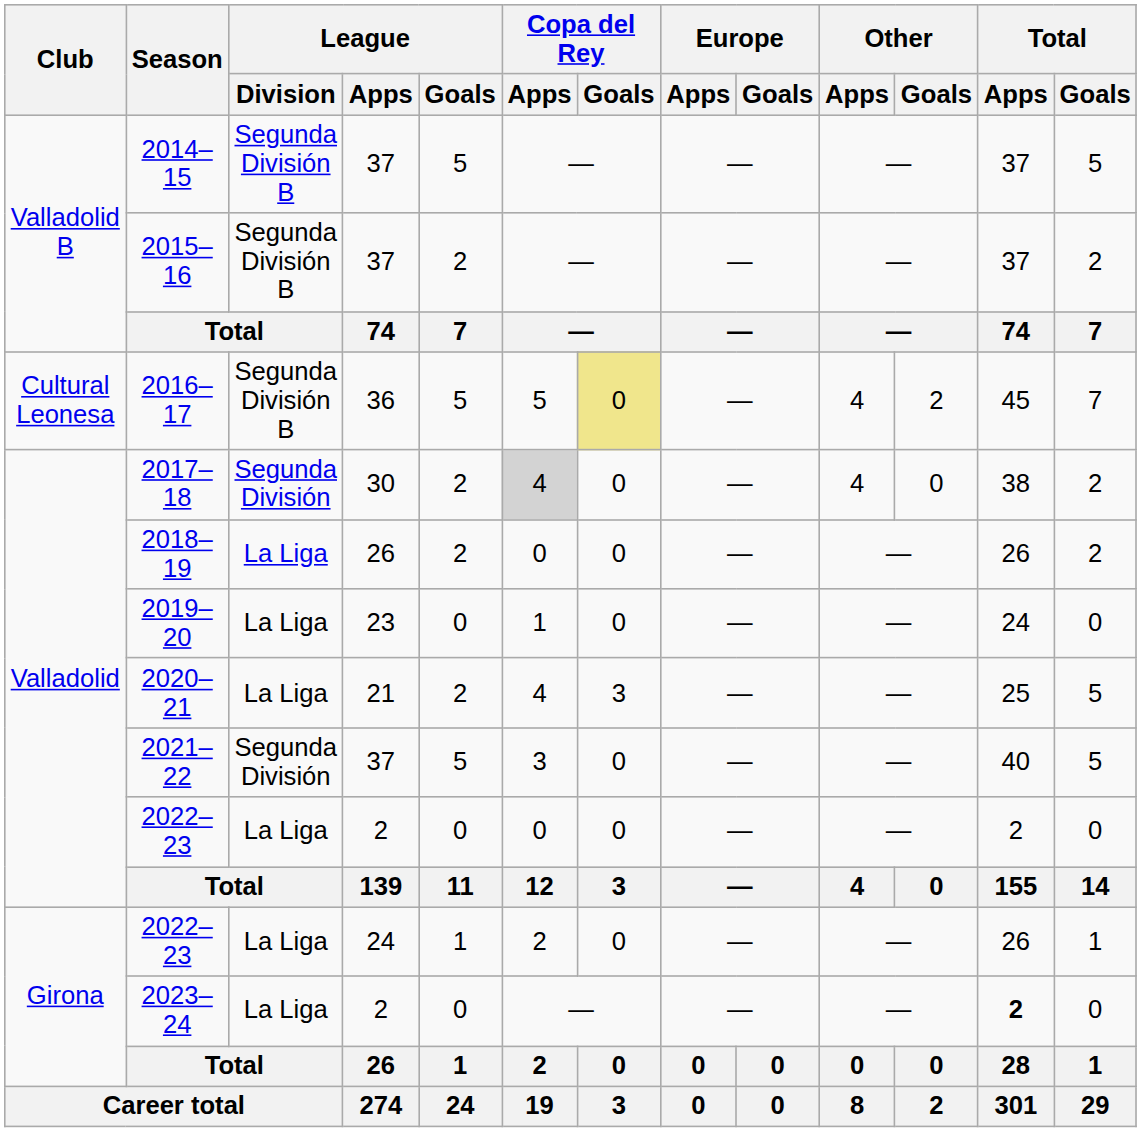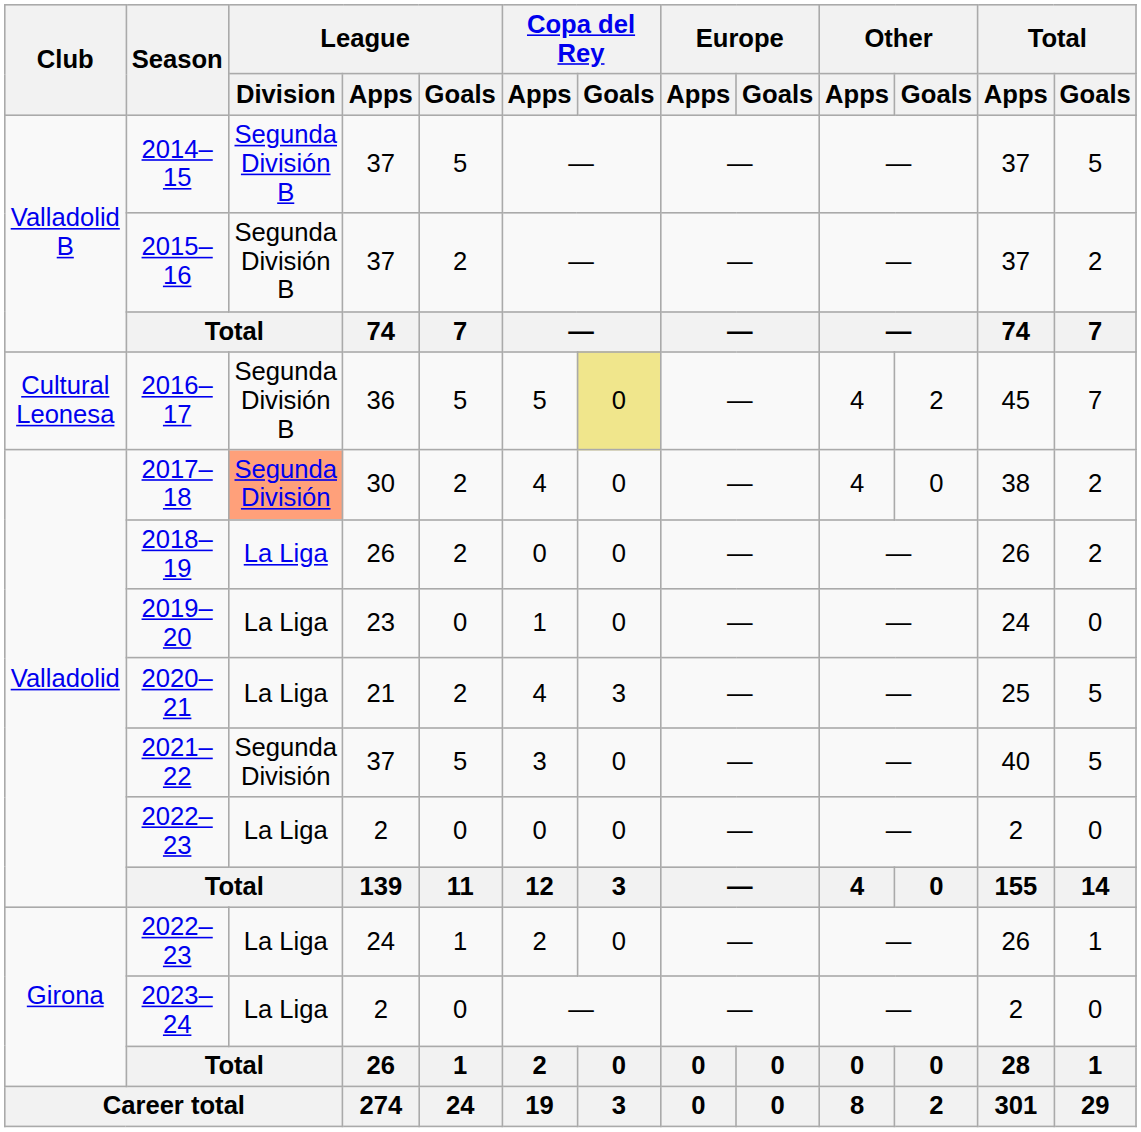(286, 484) no background -> (286, 484) lightsalmon background
(540, 484) lightgrey background -> (540, 484) no background
(1016, 1010) bold -> (1016, 1010) normal
